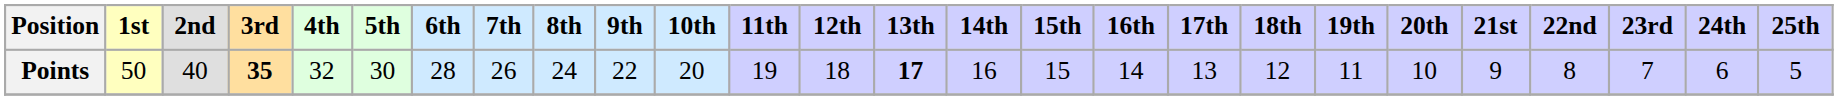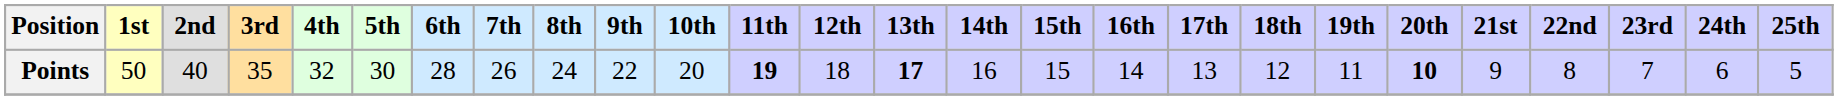(260, 70) bold -> (260, 70) normal
(765, 70) normal -> (765, 70) bold
(1424, 70) normal -> (1424, 70) bold
